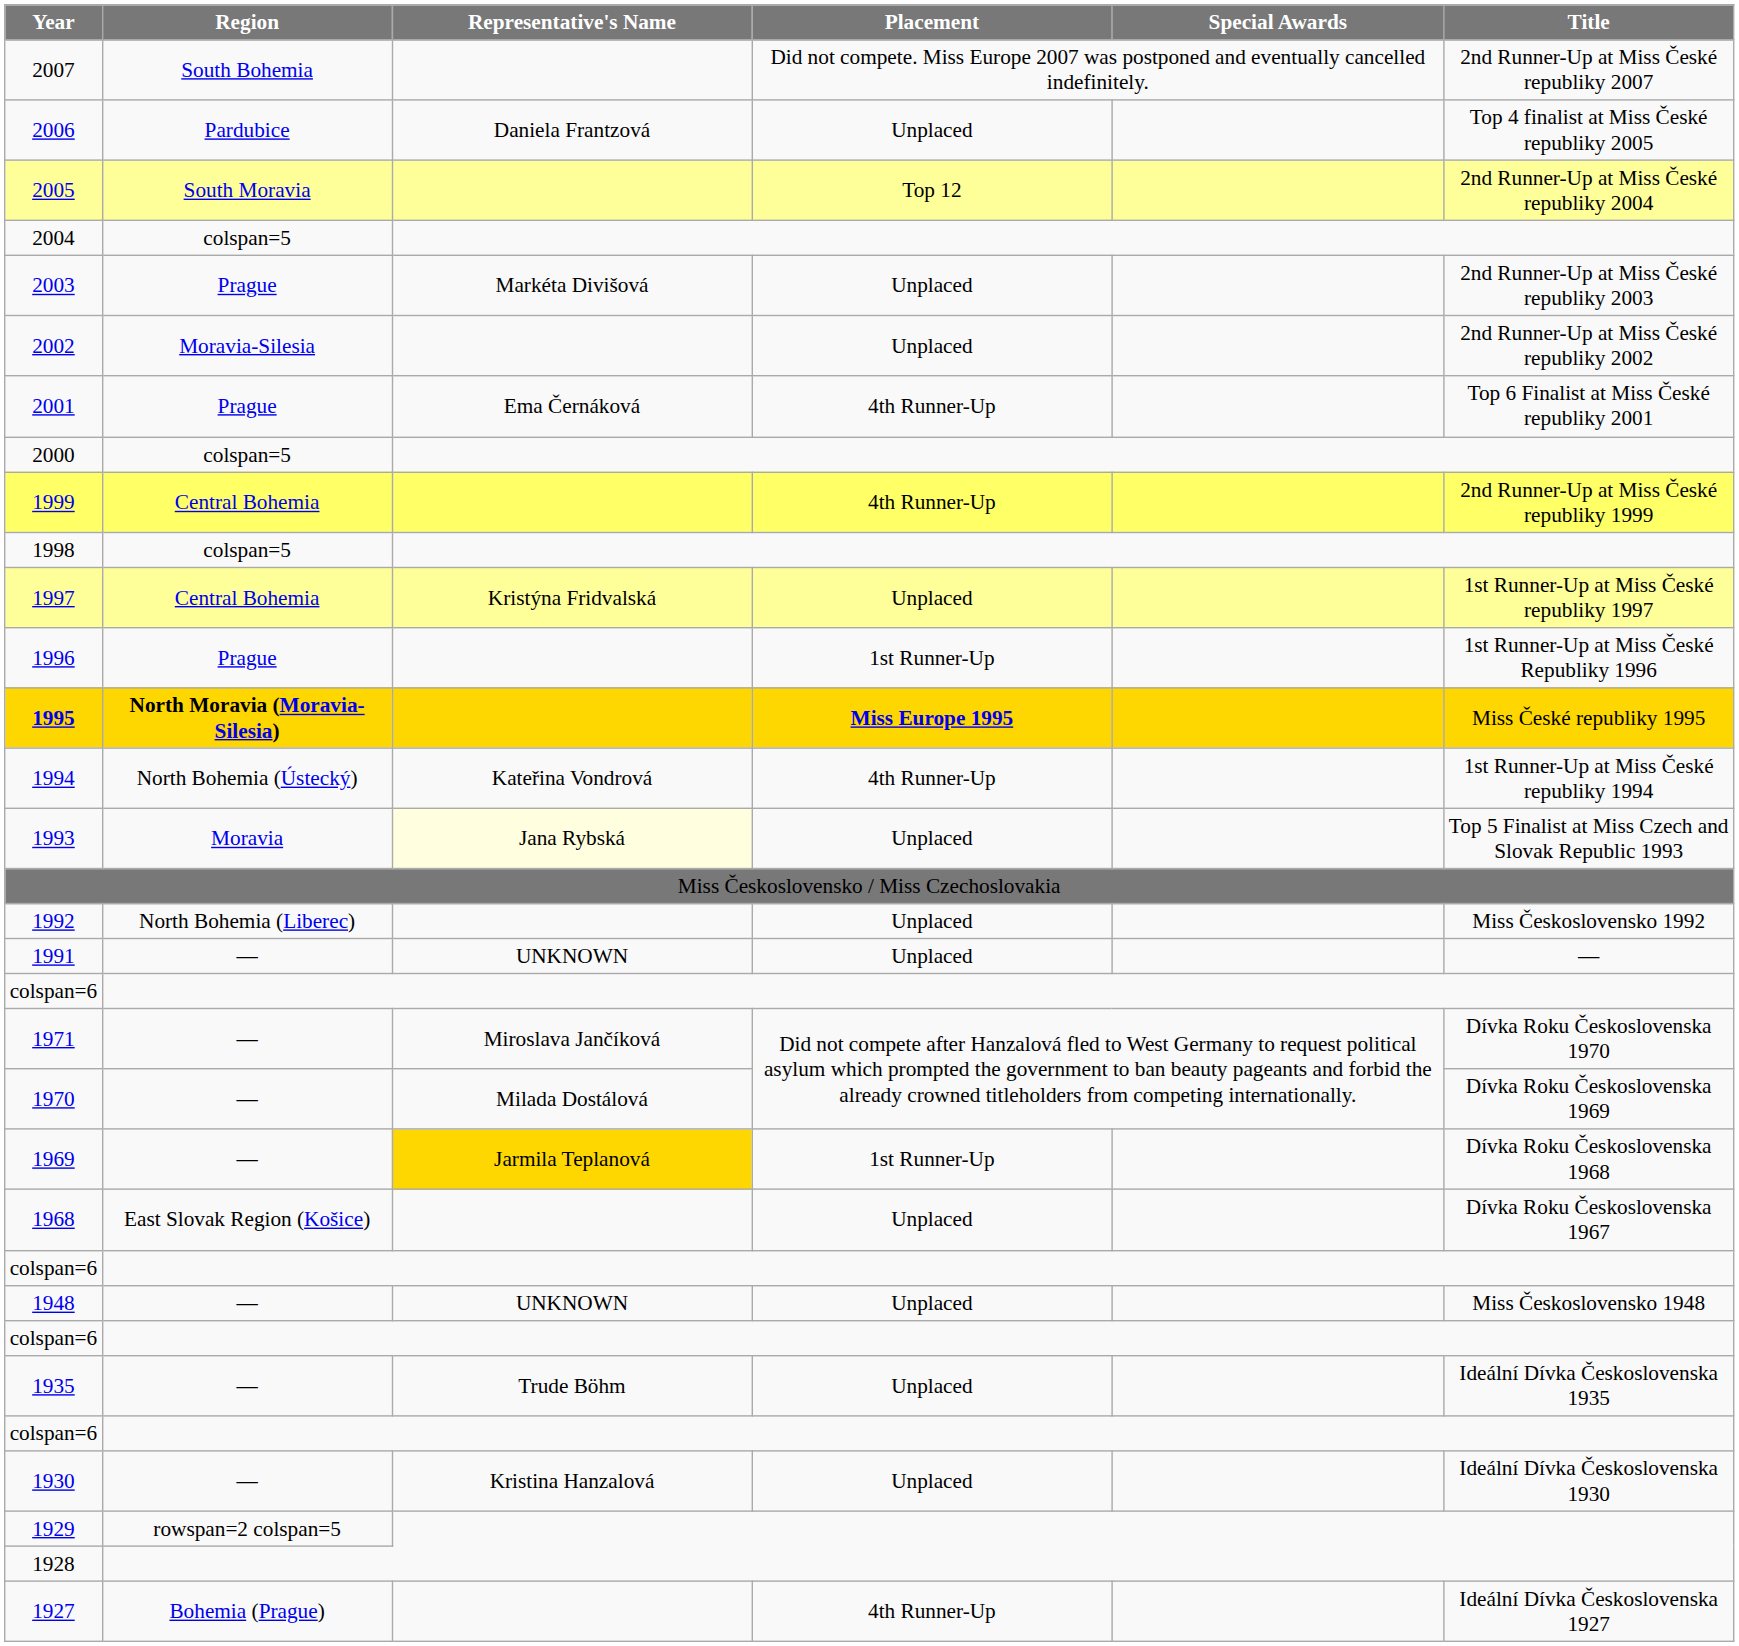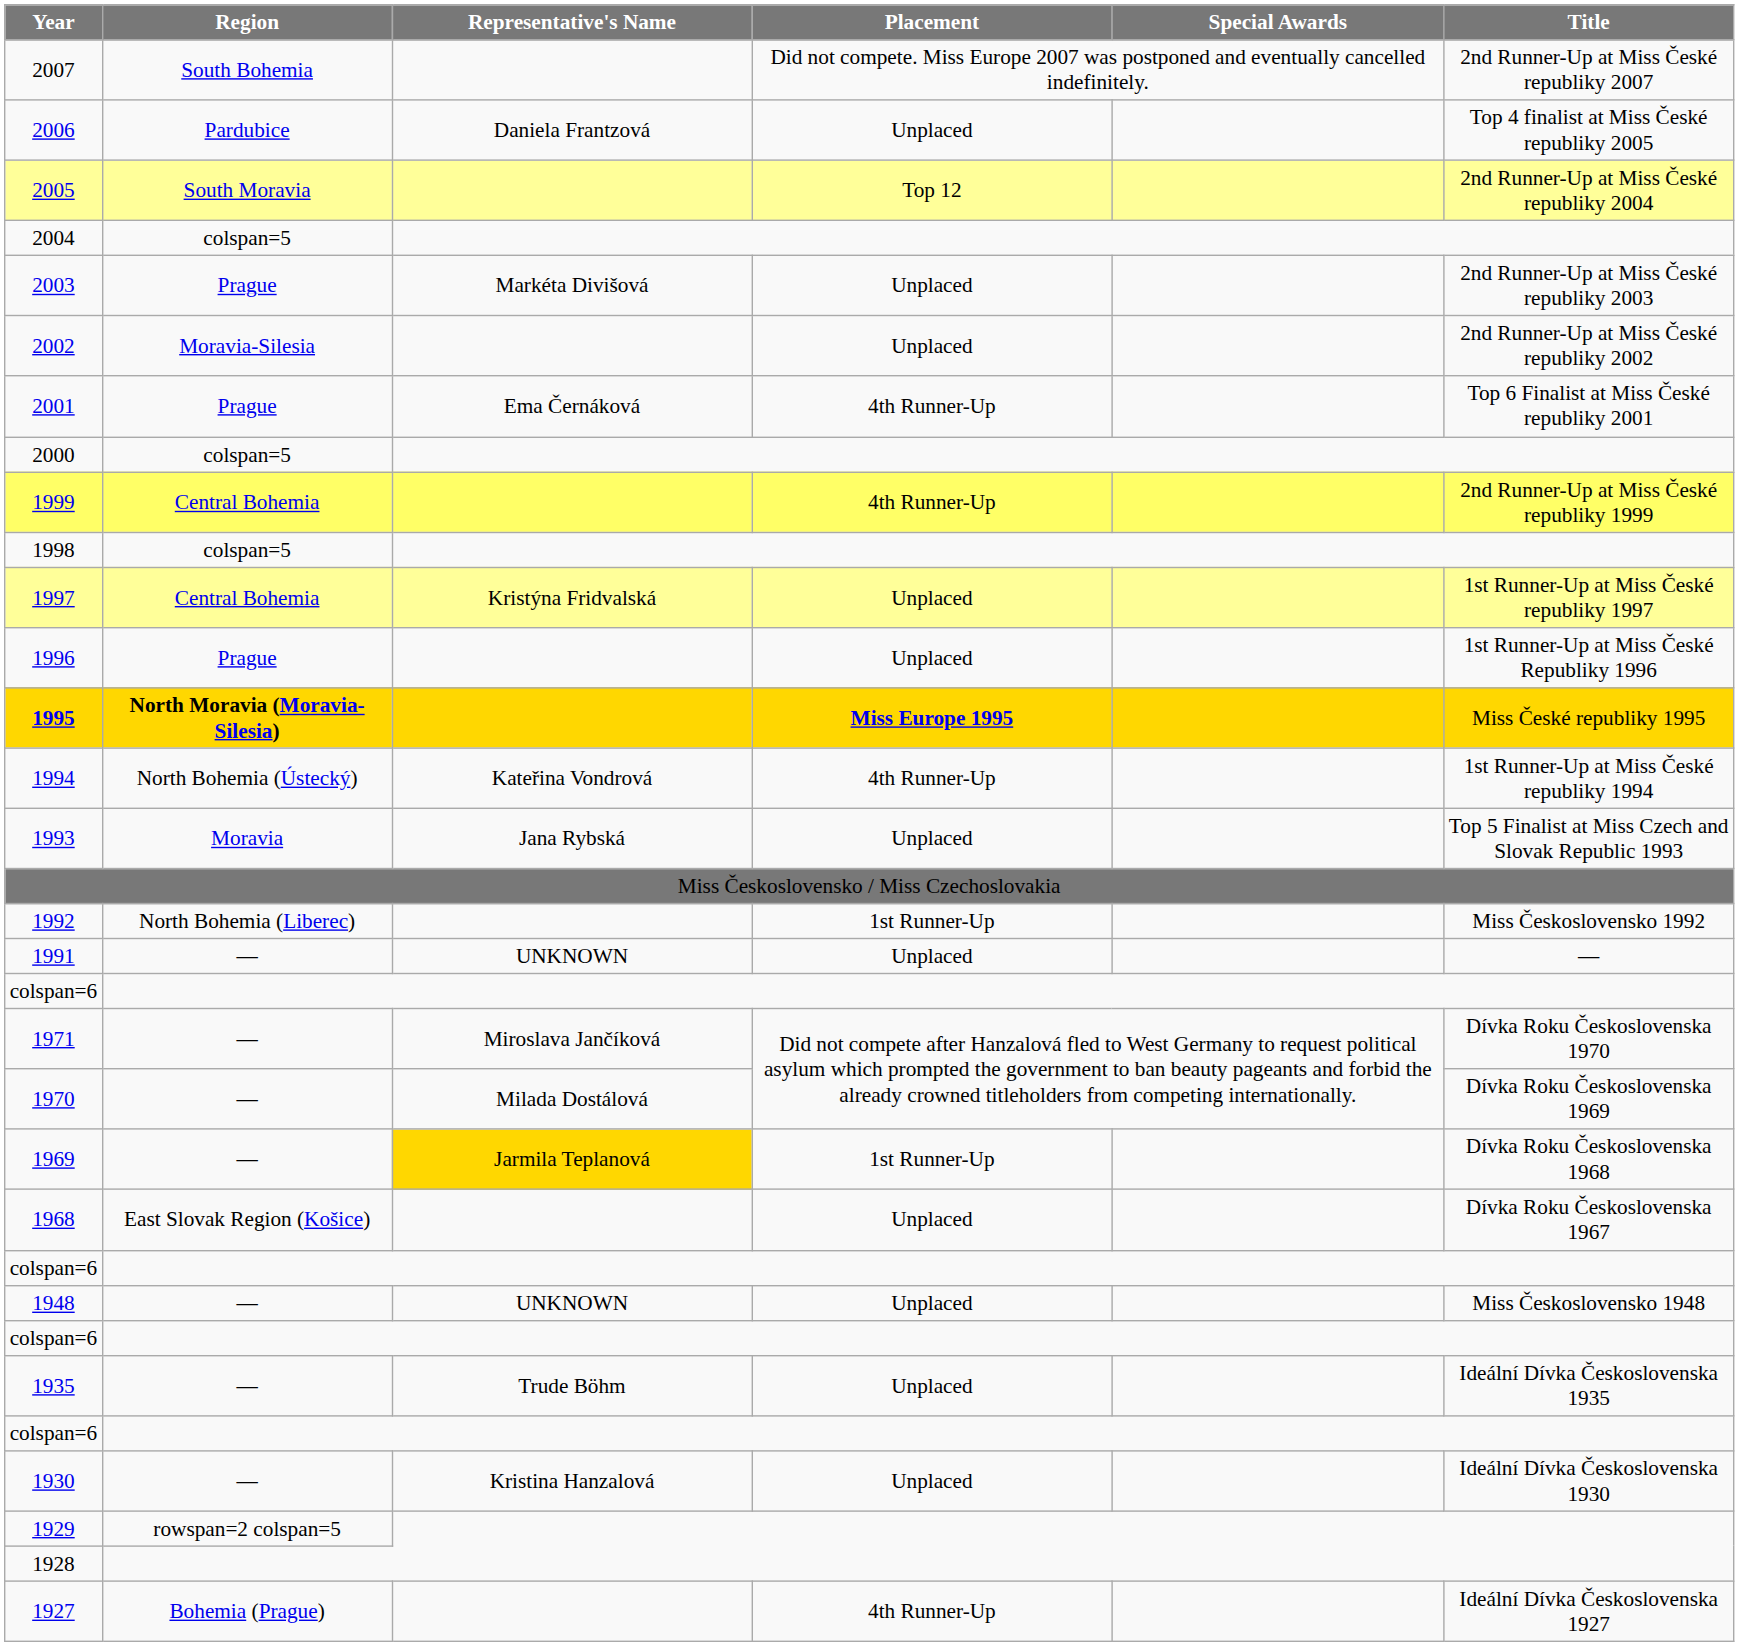(932, 657) 1st Runner-Up -> (932, 657) Unplaced
(572, 838) lightyellow background -> (572, 838) no background
(932, 921) Unplaced -> (932, 921) 1st Runner-Up
